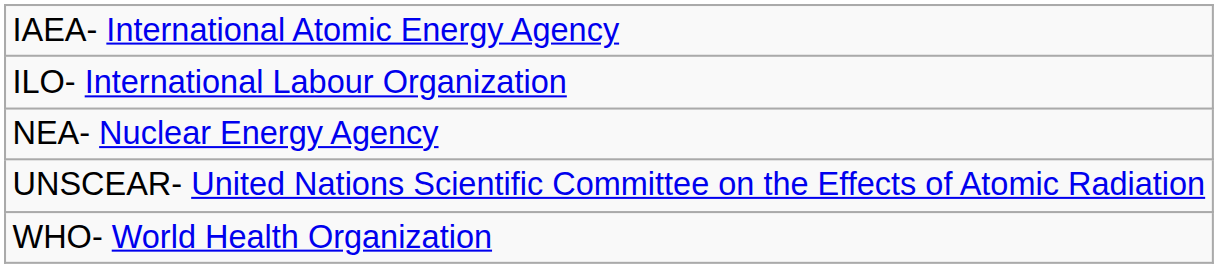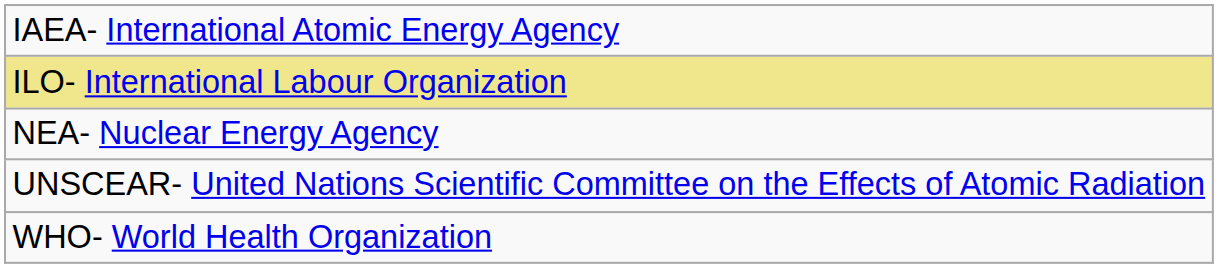(290, 81) no background -> (290, 81) khaki background
